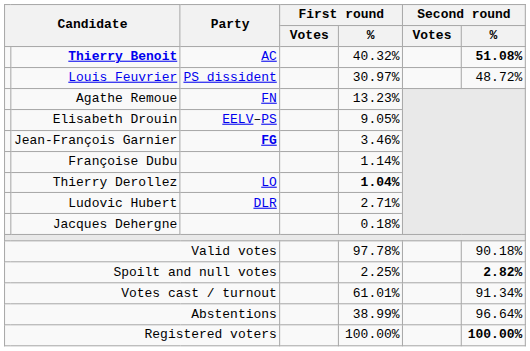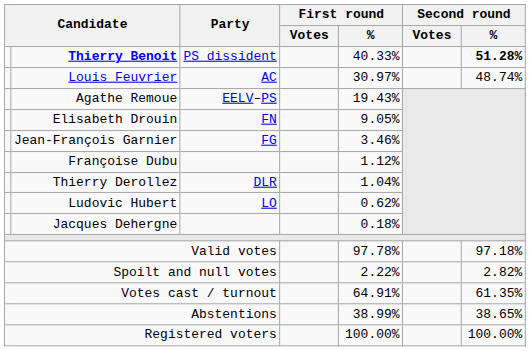(269, 57) AC -> (230, 57) PS dissident
(376, 57) 40.32% -> (376, 57) 40.33%
(499, 57) 51.08% -> (499, 57) 51.28%
(230, 78) PS dissident -> (269, 78) AC
(499, 78) 48.72% -> (499, 78) 48.74%
(269, 99) FN -> (250, 99) EELV–PS
(376, 99) 13.23% -> (376, 99) 19.43%
(250, 120) EELV–PS -> (269, 120) FN
(269, 141) bold -> (269, 141) normal
(380, 162) 1.14% -> (380, 162) 1.12%
(269, 183) LO -> (265, 183) DLR
(380, 183) bold -> (380, 183) normal
(265, 204) DLR -> (269, 204) LO
(380, 204) 2.71% -> (380, 204) 0.62%
(499, 252) 90.18% -> (499, 252) 97.18%
(380, 273) 2.25% -> (380, 273) 2.22%
(503, 273) bold -> (503, 273) normal
(376, 294) 61.01% -> (376, 294) 64.91%
(499, 294) 91.34% -> (499, 294) 61.35%
(499, 315) 96.64% -> (499, 315) 38.65%
(495, 336) bold -> (495, 336) normal
